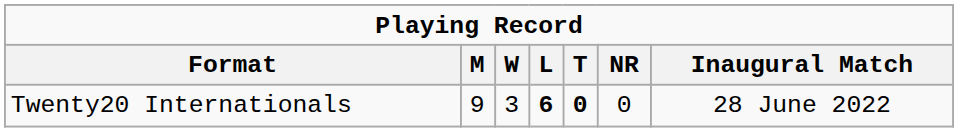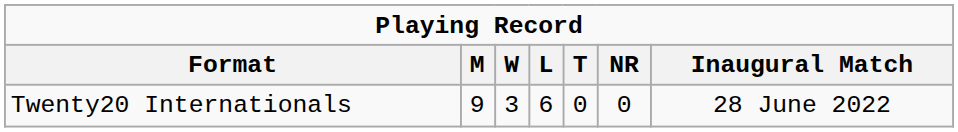(546, 106) bold -> (546, 106) normal
(580, 106) bold -> (580, 106) normal
